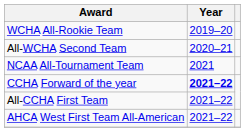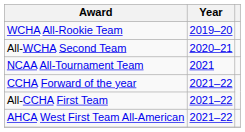(211, 83) bold -> (211, 83) normal
